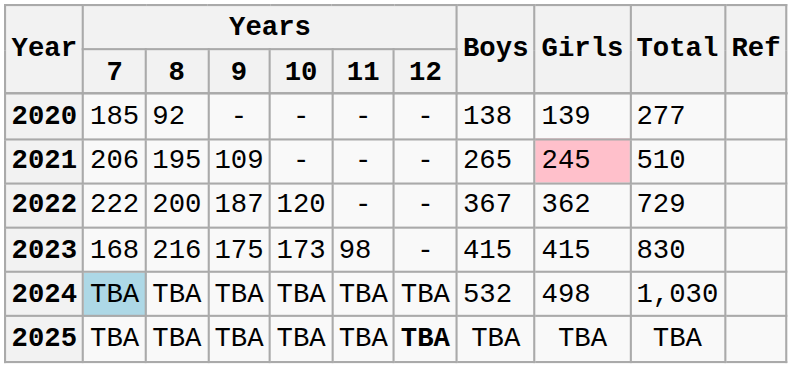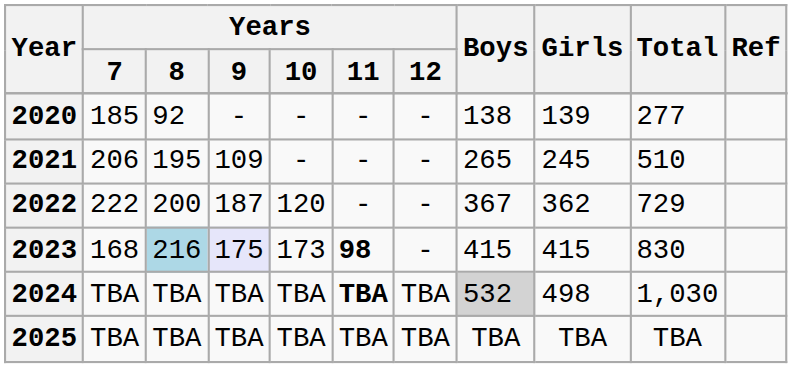(566, 161) pink background -> (566, 161) no background
(177, 250) no background -> (177, 250) lightblue background
(239, 250) no background -> (239, 250) lavender background
(355, 250) normal -> (355, 250) bold
(115, 294) lightblue background -> (115, 294) no background
(363, 294) normal -> (363, 294) bold
(488, 294) no background -> (488, 294) lightgrey background
(425, 339) bold -> (425, 339) normal
